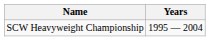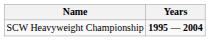(175, 28) normal -> (175, 28) bold
